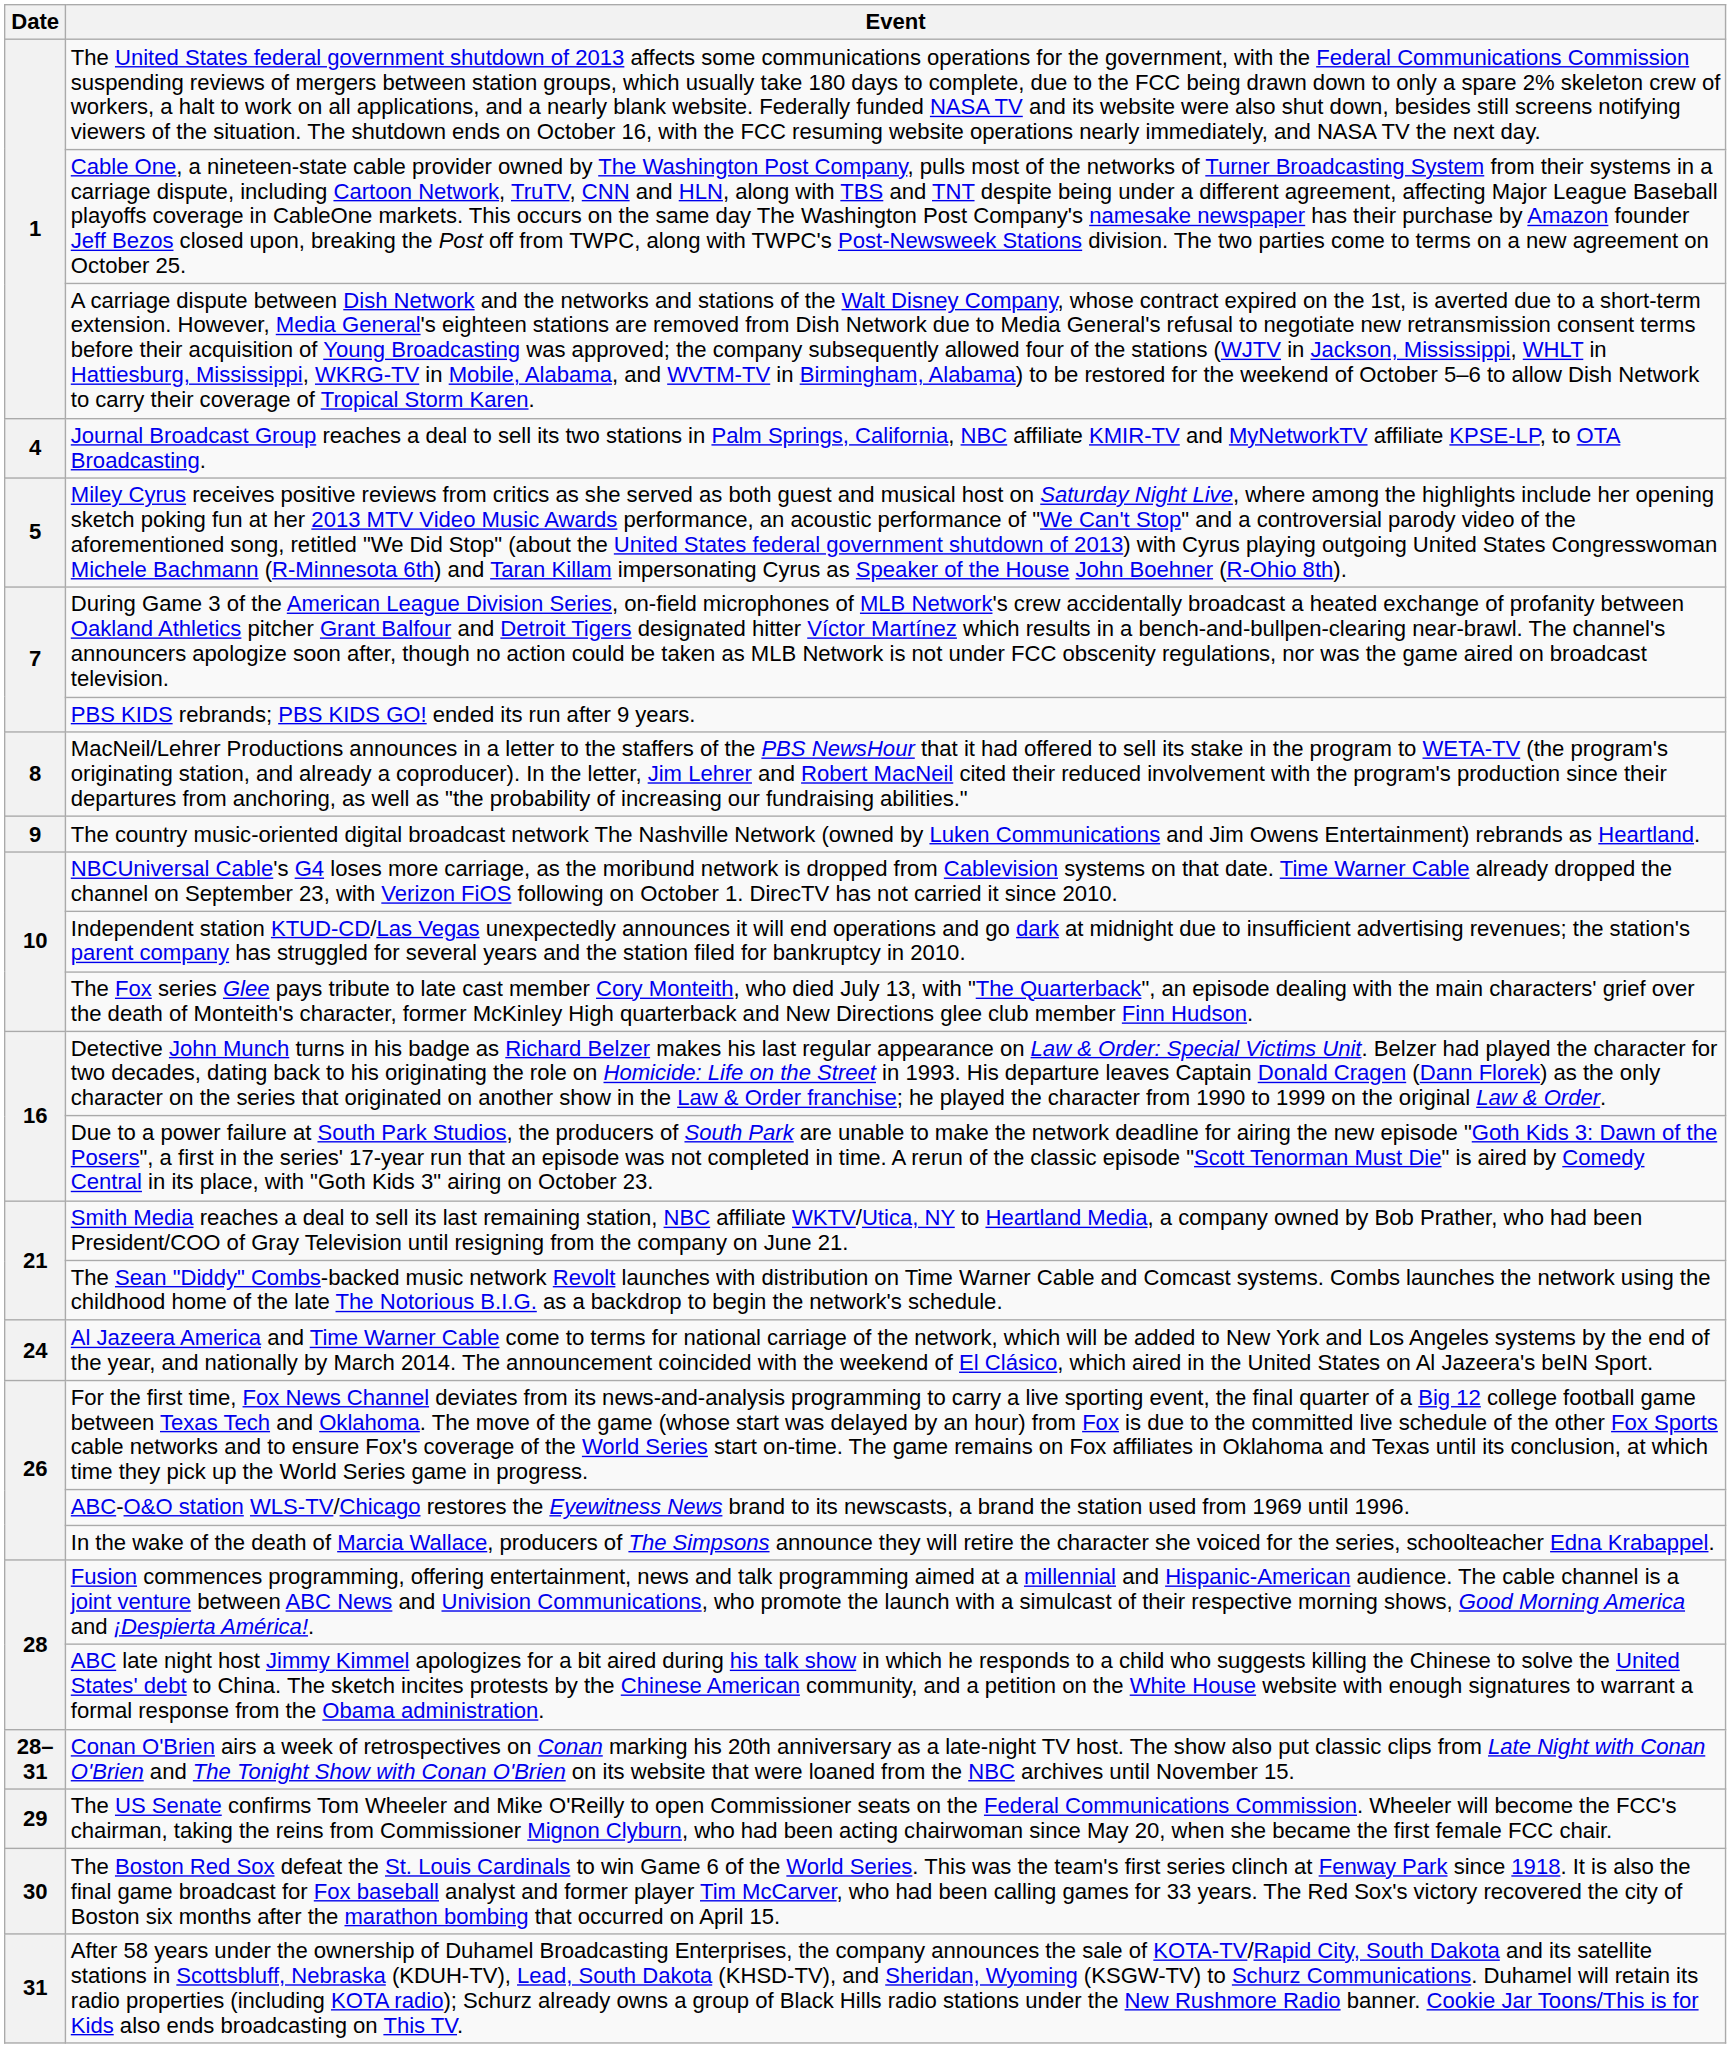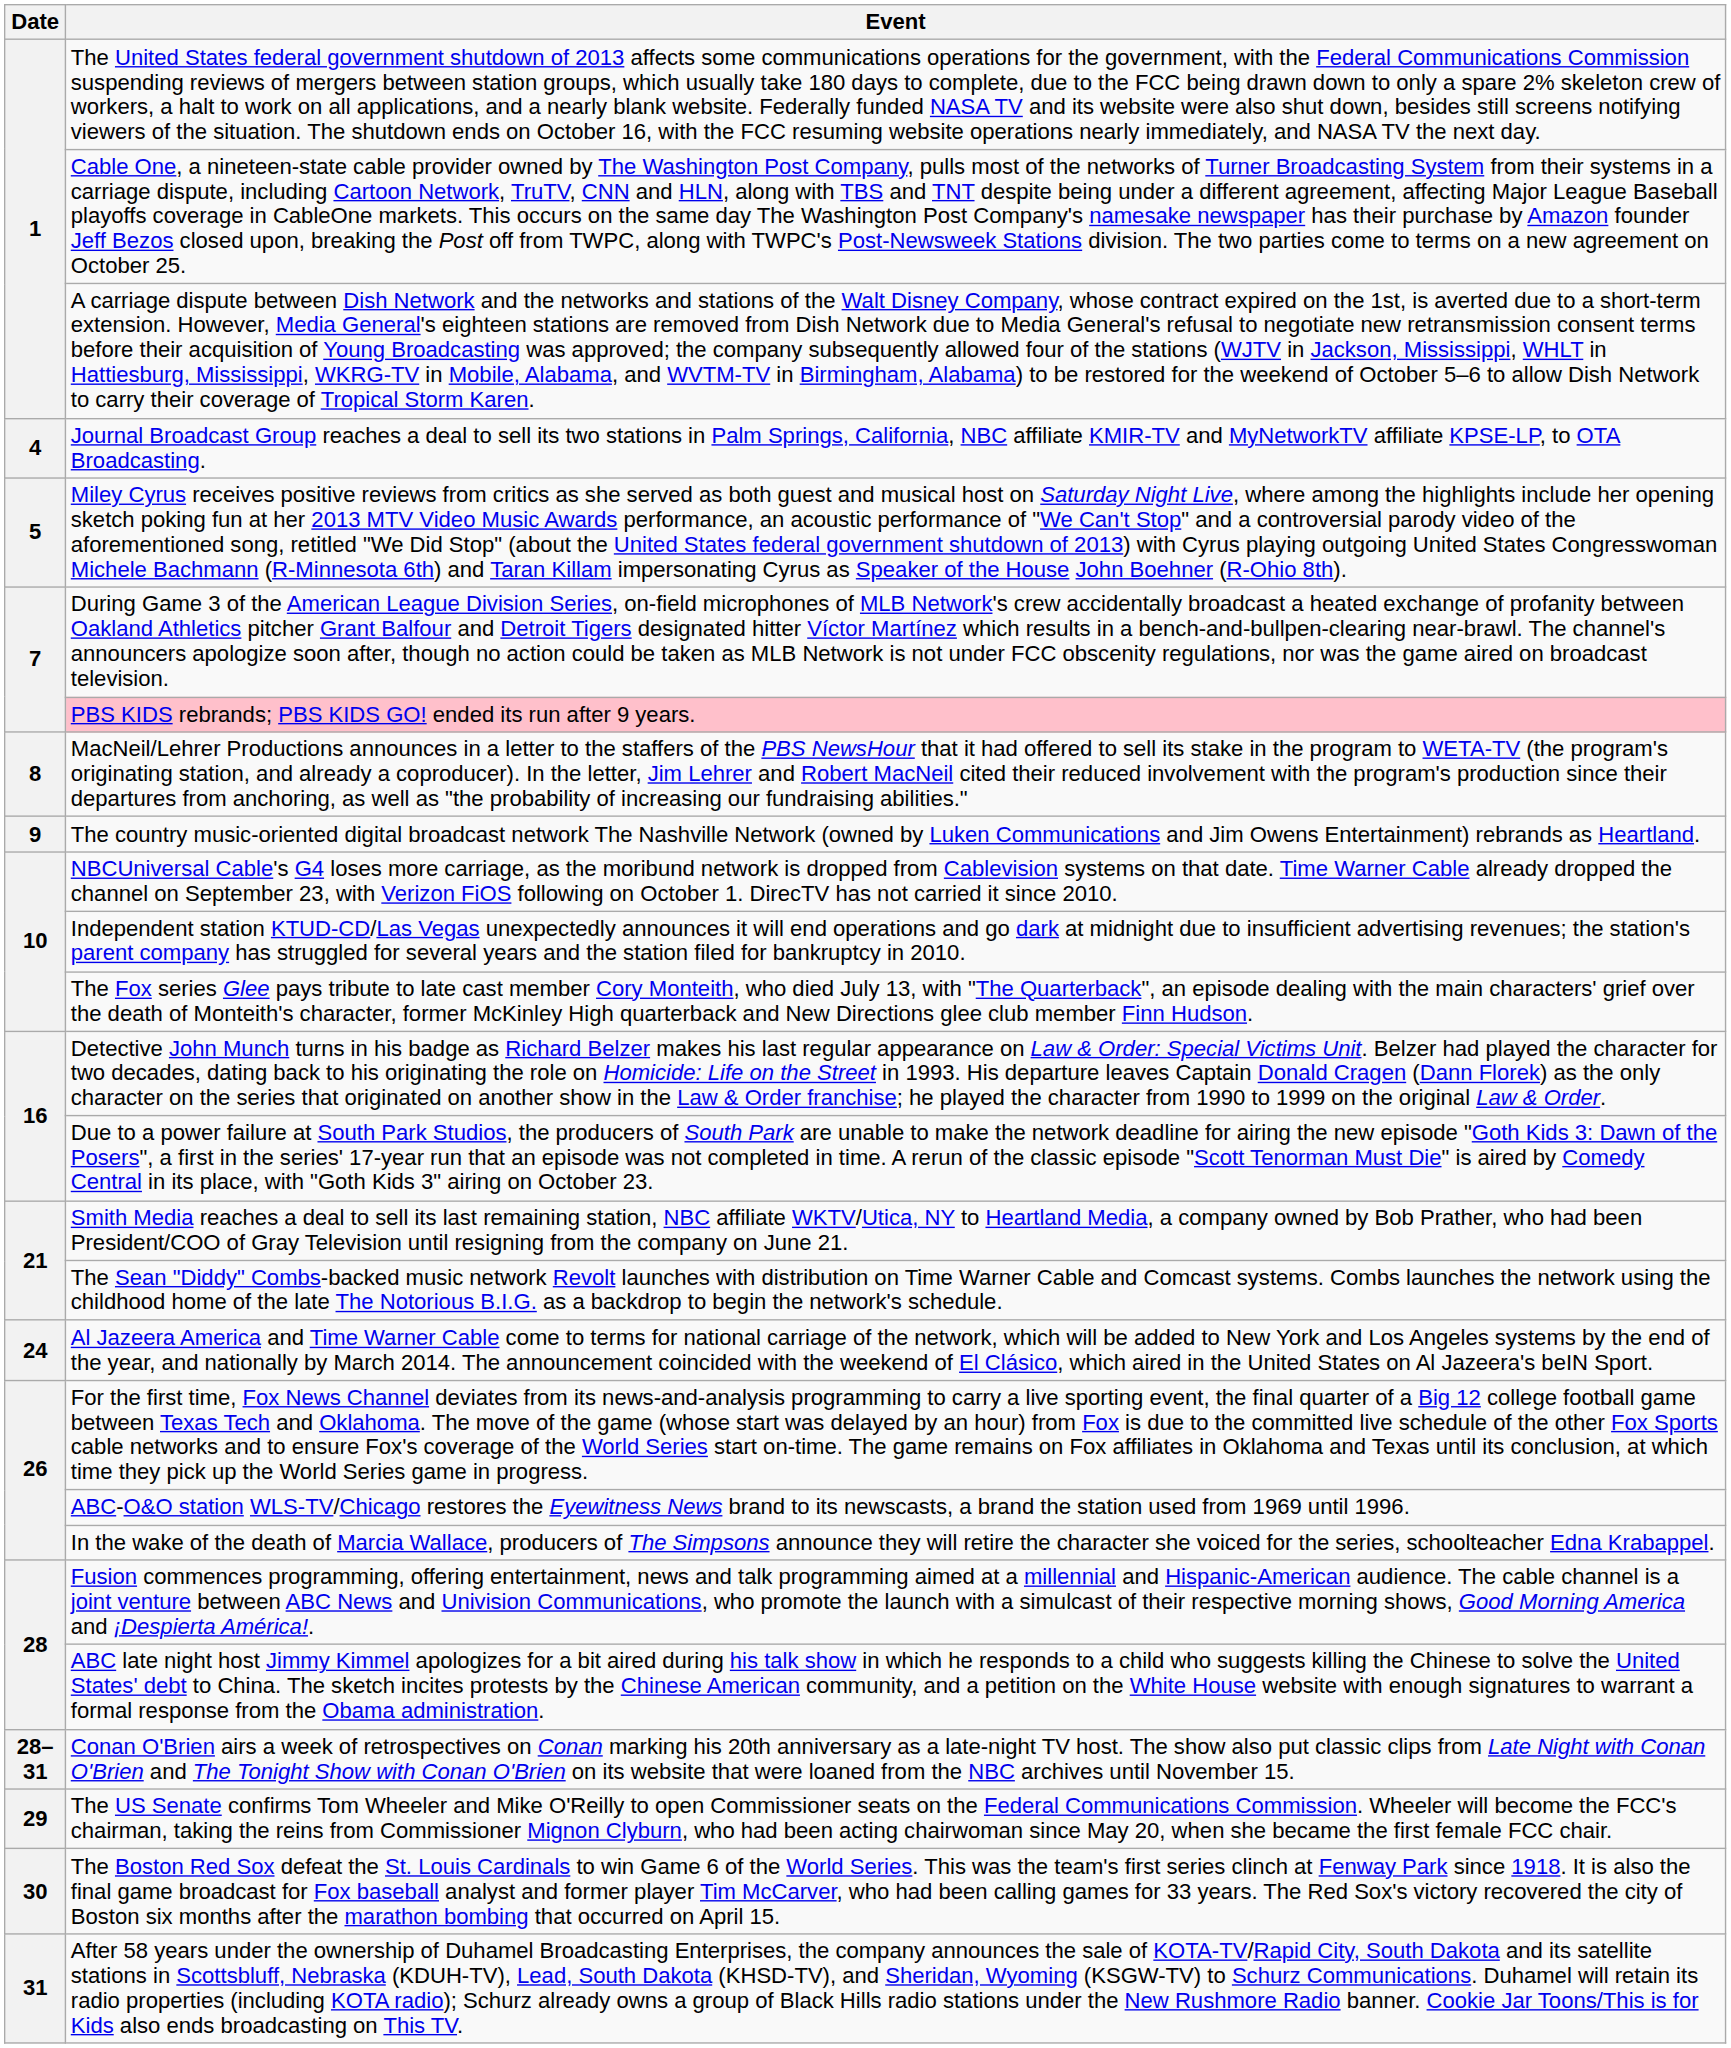(383, 714) no background -> (383, 714) pink background
